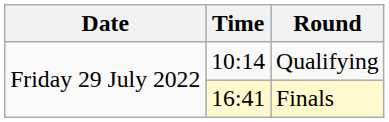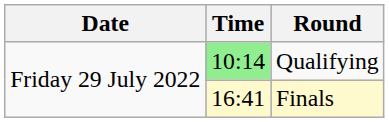(238, 60) no background -> (238, 60) lightgreen background
